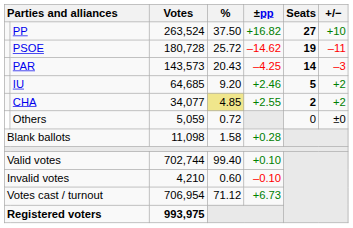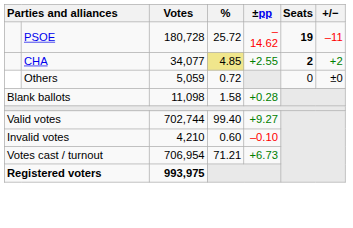- row: (20, 31)
- row: (24, 66)
- row: (18, 84)
(267, 160) +0.10 -> (264, 119) +9.27
(227, 196) 71.12 -> (227, 155) 71.21
